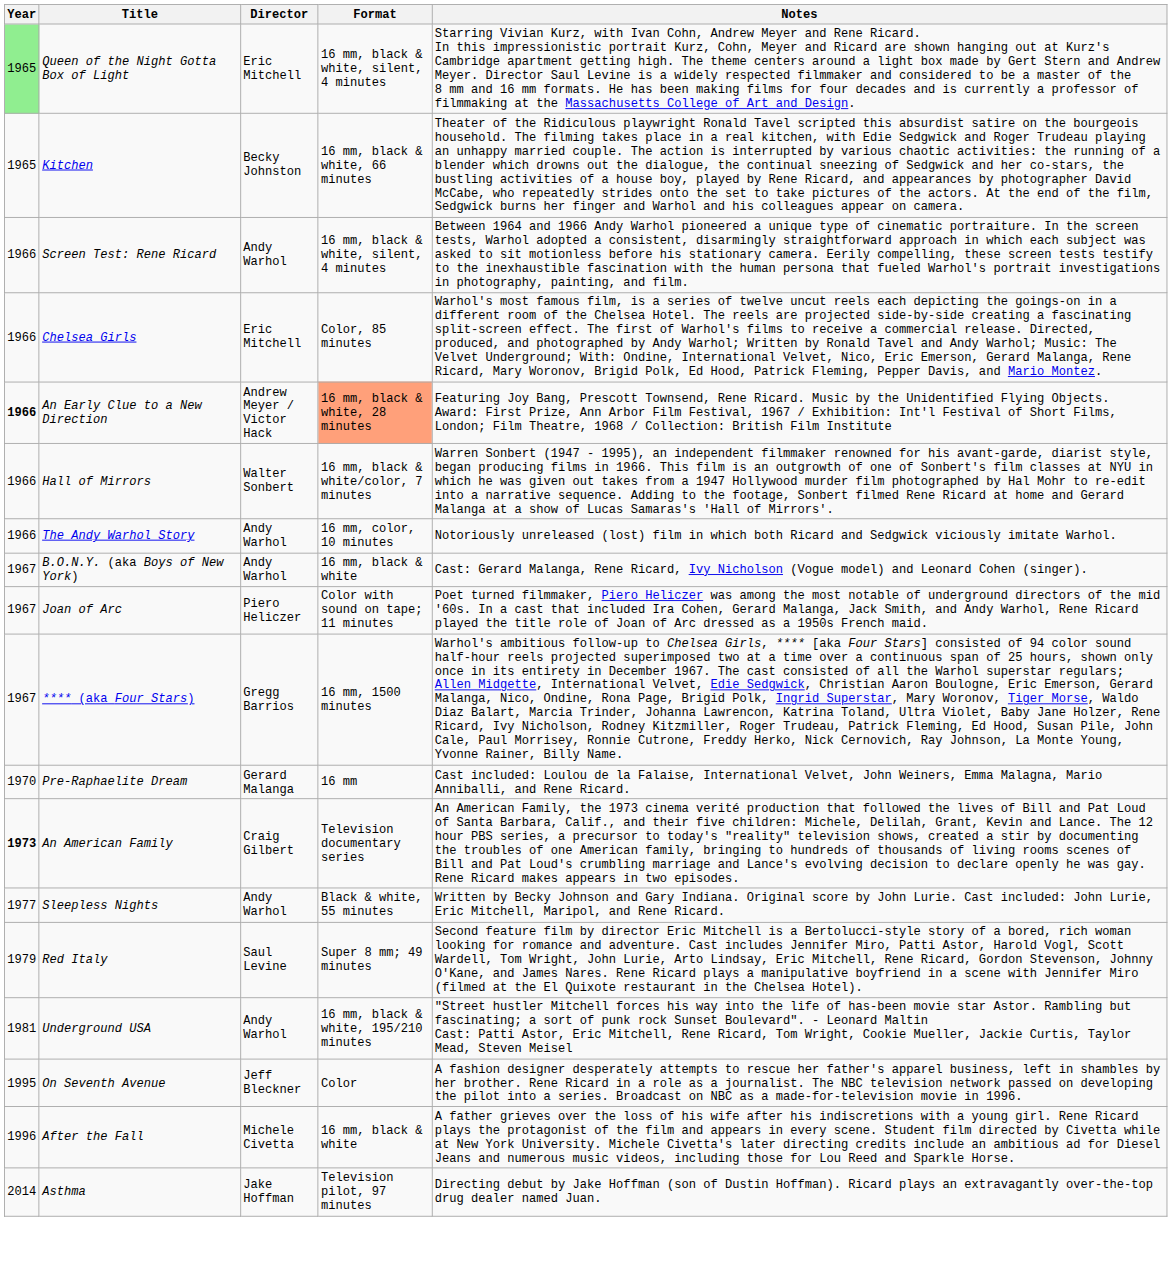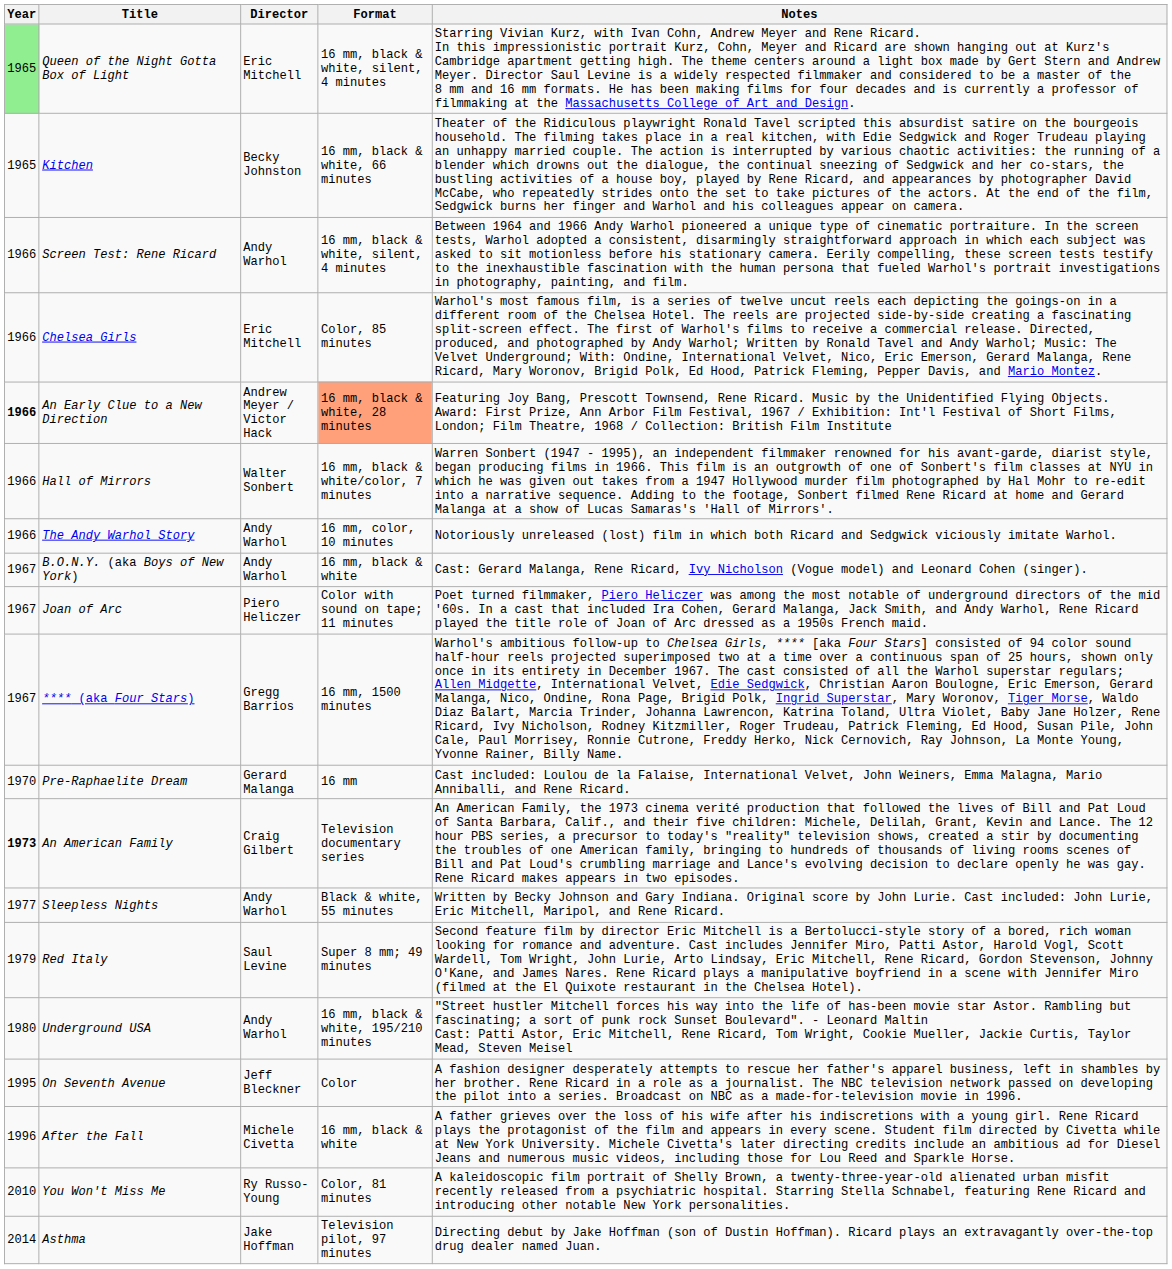(22, 1028) 1981 -> (22, 1028) 1980
+ row: (104, 1192)
